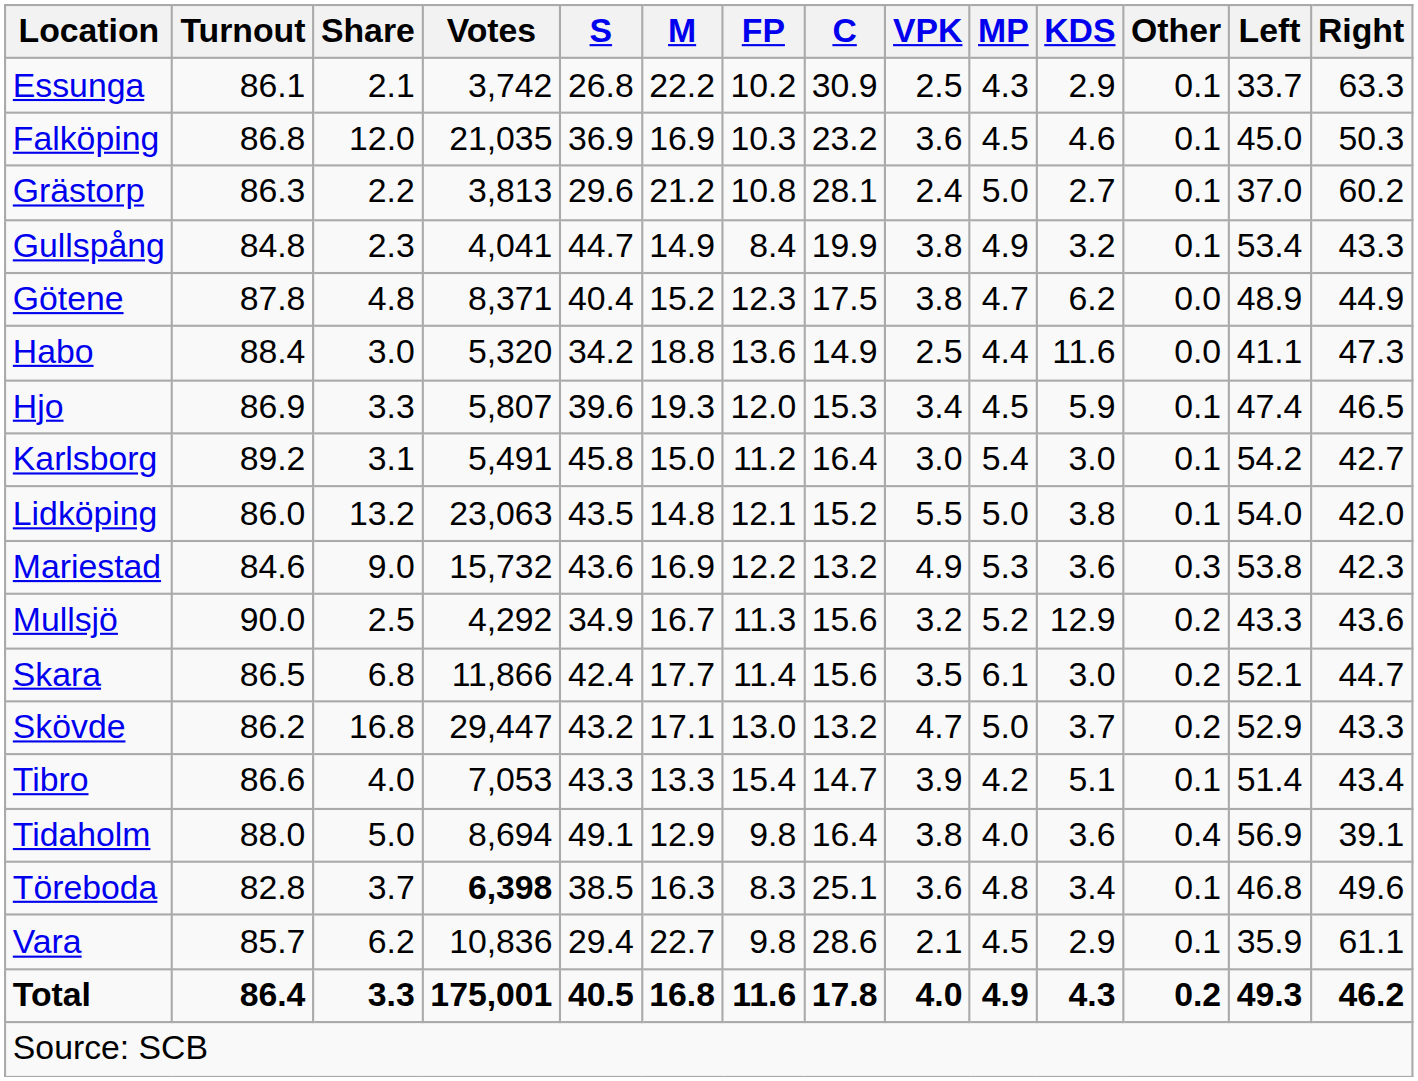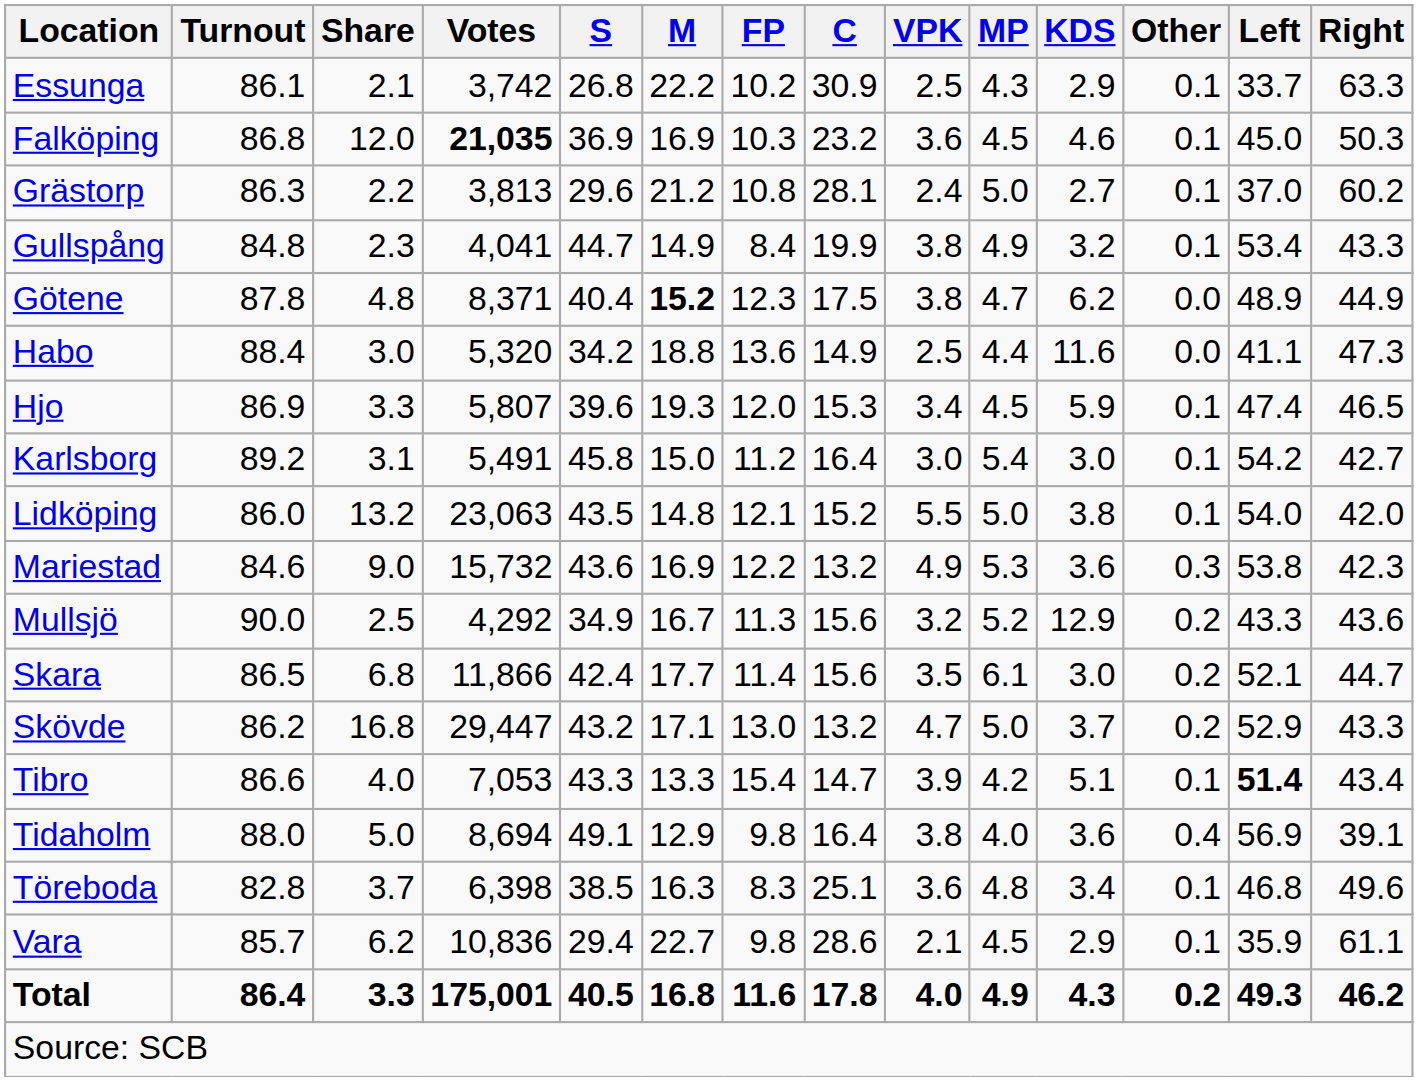(501, 138) normal -> (501, 138) bold
(682, 298) normal -> (682, 298) bold
(1270, 780) normal -> (1270, 780) bold
(510, 887) bold -> (510, 887) normal
